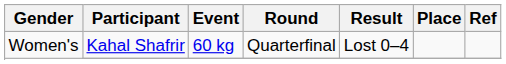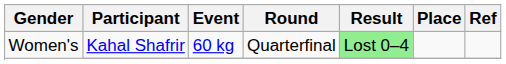(376, 45) no background -> (376, 45) lightgreen background
